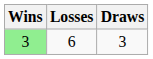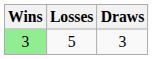(72, 41) 6 -> (72, 41) 5
